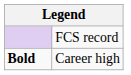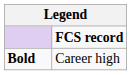(87, 37) normal -> (89, 37) bold
